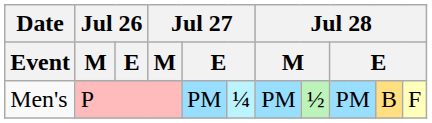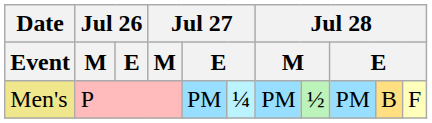(39, 99) no background -> (39, 99) khaki background
